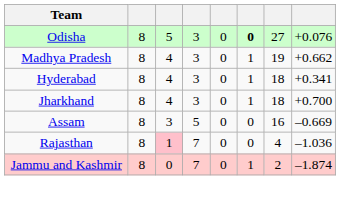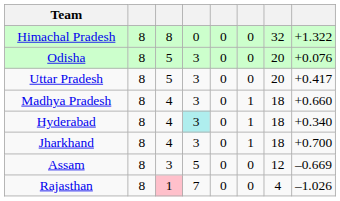+ row: (66, 36)
(251, 36) bold -> (251, 57) normal
(278, 36) 27 -> (278, 57) 20
+ row: (66, 79)
(278, 57) 19 -> (278, 100) 18
(313, 57) +0.662 -> (313, 100) +0.660
(196, 79) no background -> (196, 121) paleturquoise background
(313, 79) +0.341 -> (313, 121) +0.340
(278, 121) 16 -> (278, 164) 12
(313, 143) –1.036 -> (313, 185) –1.026
- row: (66, 164)
